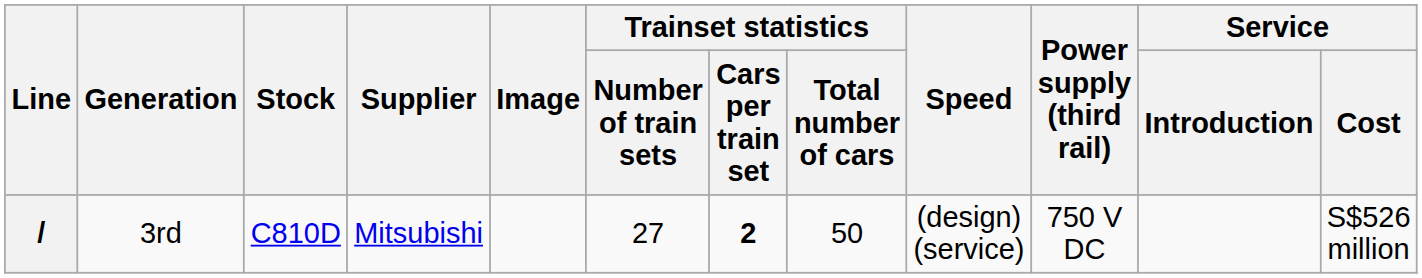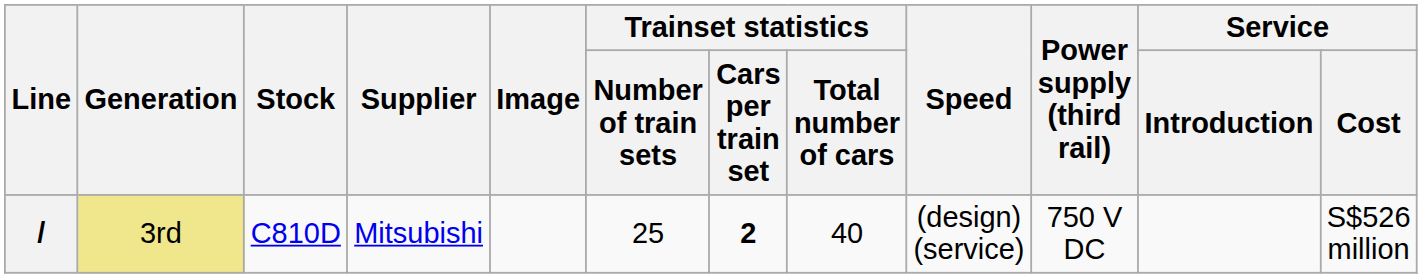(161, 233) no background -> (161, 233) khaki background
(648, 233) 27 -> (648, 233) 25
(847, 233) 50 -> (847, 233) 40
